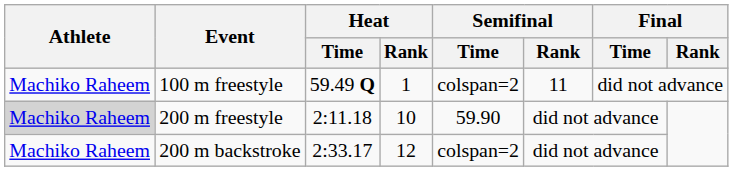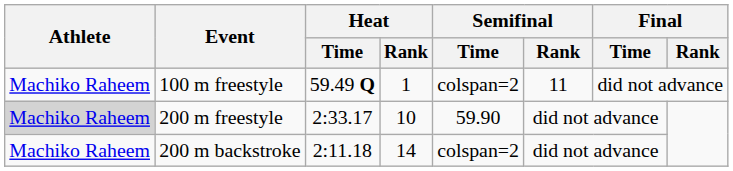(342, 117) 2:11.18 -> (342, 117) 2:33.17
(342, 150) 2:33.17 -> (342, 150) 2:11.18
(406, 150) 12 -> (406, 150) 14
